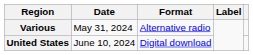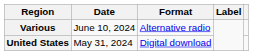(103, 27) May 31, 2024 -> (104, 27) June 10, 2024
(104, 43) June 10, 2024 -> (103, 43) May 31, 2024
